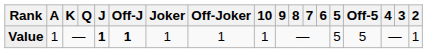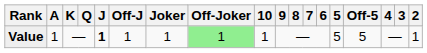(127, 36) bold -> (127, 36) normal
(221, 36) no background -> (221, 36) lightgreen background
